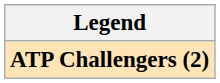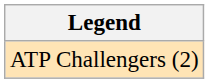(110, 59) bold -> (104, 59) normal
